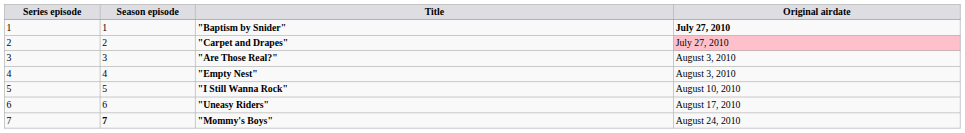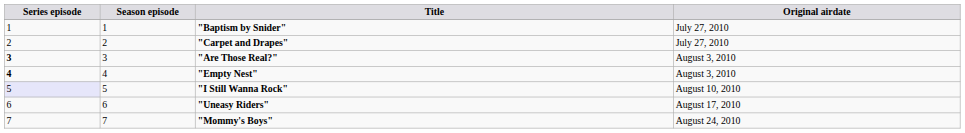(703, 27) bold -> (702, 27) normal
(702, 43) pink background -> (702, 43) no background
(9, 58) normal -> (9, 58) bold
(9, 74) normal -> (9, 74) bold
(9, 89) no background -> (9, 89) lavender background
(105, 120) bold -> (105, 120) normal
